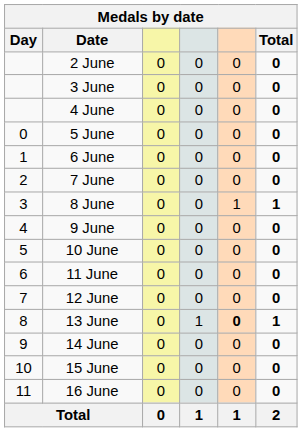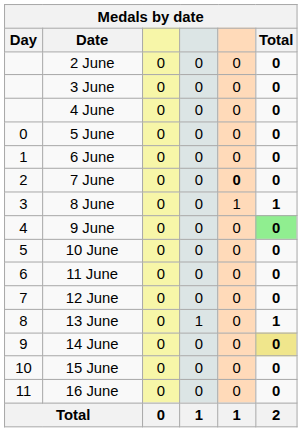(237, 181) normal -> (237, 181) bold
(276, 228) no background -> (276, 228) lightgreen background
(237, 321) bold -> (237, 321) normal
(276, 345) no background -> (276, 345) khaki background
